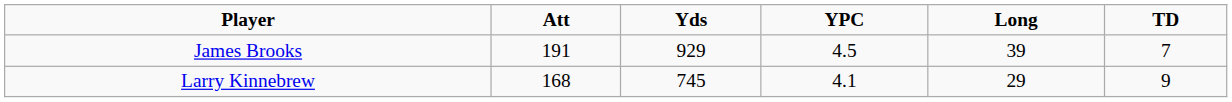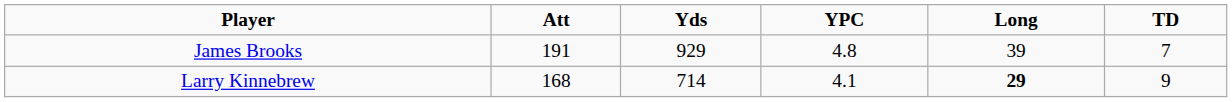(844, 50) 4.5 -> (844, 50) 4.8
(691, 81) 745 -> (691, 81) 714
(1016, 81) normal -> (1016, 81) bold
